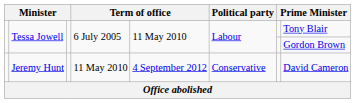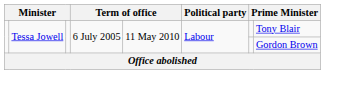- row: (38, 67)
